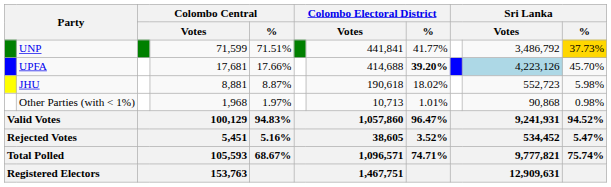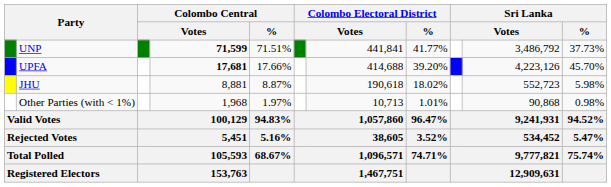(232, 48) normal -> (232, 48) bold
(587, 48) gold background -> (587, 48) no background
(232, 66) normal -> (232, 66) bold
(429, 66) bold -> (430, 66) normal
(537, 66) lightblue background -> (537, 66) no background
